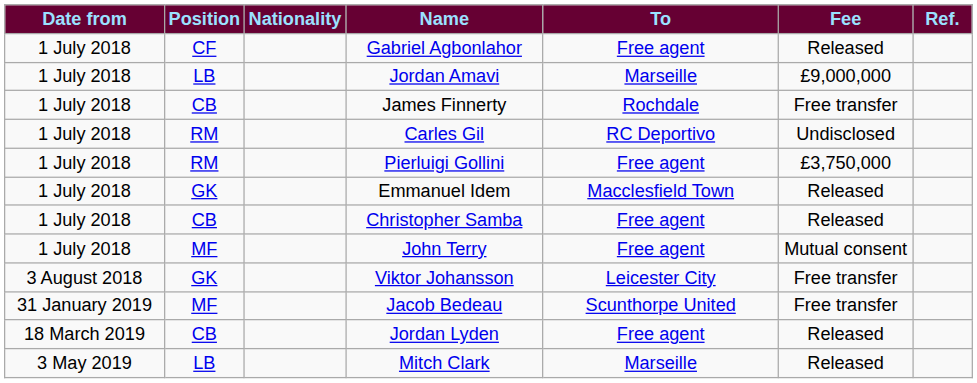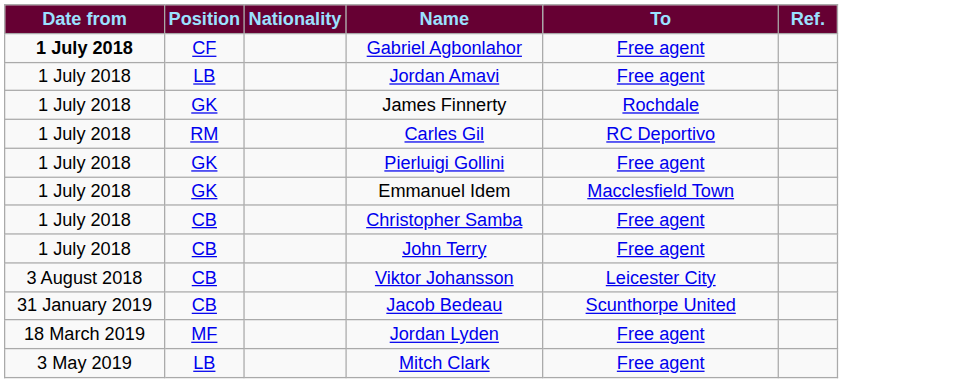- column: (846, 19)
(84, 48) normal -> (84, 48) bold
(661, 77) Marseille -> (661, 77) Free agent
(204, 105) CB -> (204, 105) GK
(204, 163) RM -> (204, 163) GK
(204, 249) MF -> (204, 249) CB
(204, 277) GK -> (204, 277) CB
(204, 306) MF -> (204, 306) CB
(204, 335) CB -> (204, 335) MF
(661, 363) Marseille -> (661, 363) Free agent
